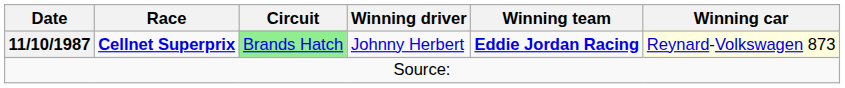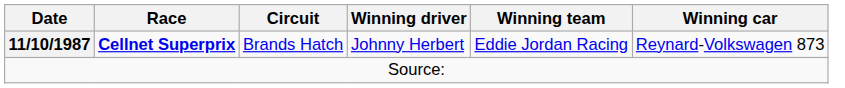(293, 44) lightgreen background -> (293, 44) no background
(557, 44) bold -> (551, 44) normal
(741, 44) lightyellow background -> (730, 44) no background
